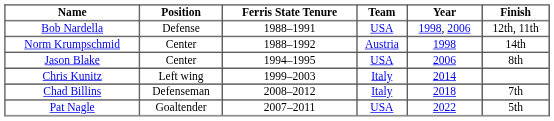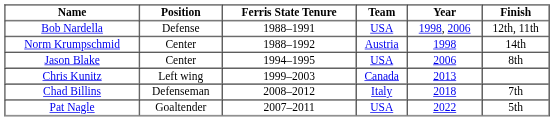(382, 76) Italy -> (382, 76) Canada
(444, 76) 2014 -> (445, 76) 2013
